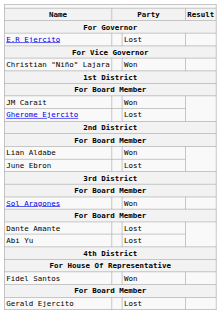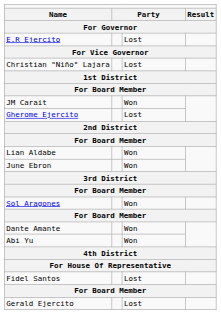(131, 64) Won -> (133, 64) Lost
(133, 165) Lost -> (131, 165) Won
(133, 228) Lost -> (131, 228) Won
(133, 240) Lost -> (131, 240) Won
(131, 278) Won -> (133, 278) Lost
